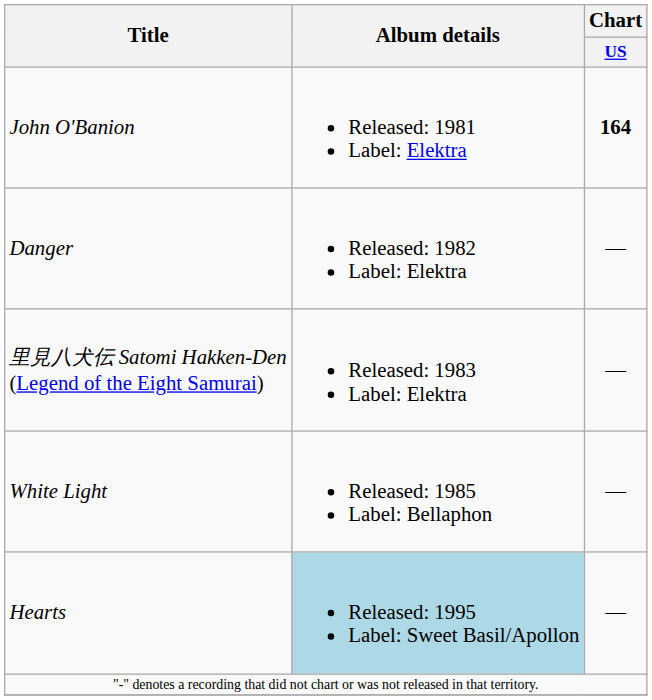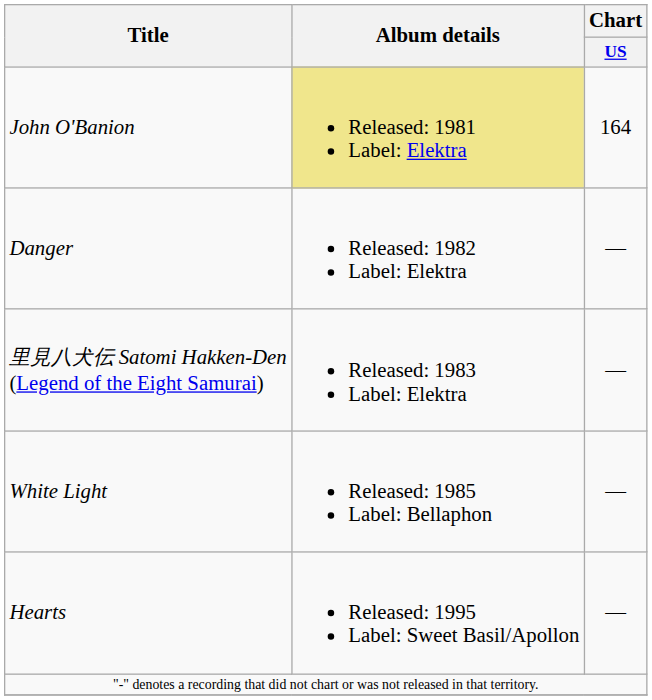(438, 139) no background -> (438, 139) khaki background
(616, 127) bold -> (616, 127) normal
(438, 625) lightblue background -> (438, 625) no background
